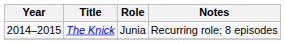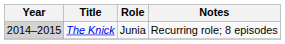(34, 30) no background -> (34, 30) lightgrey background
